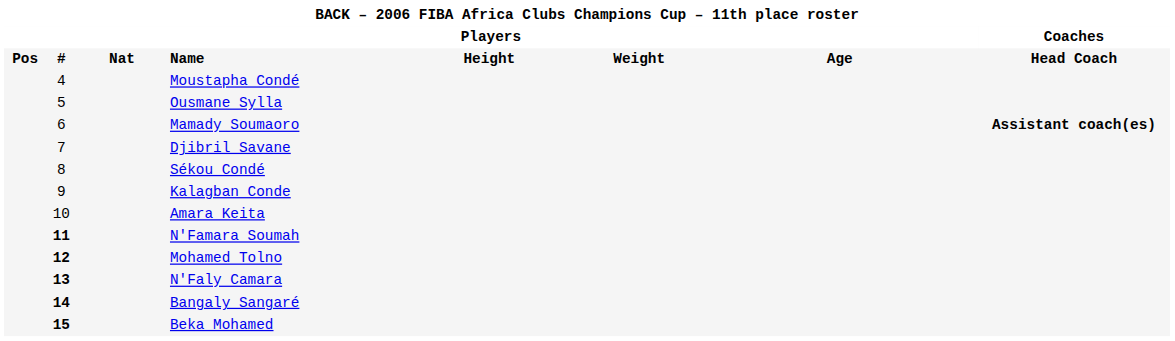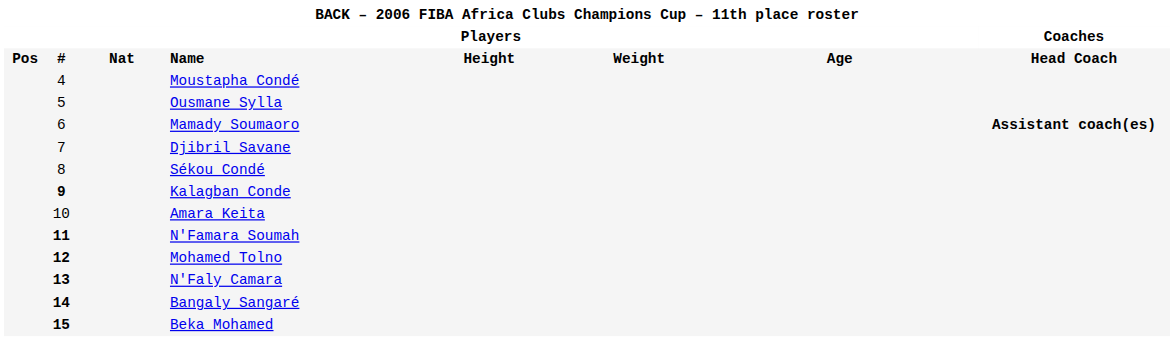(61, 192) normal -> (61, 192) bold
